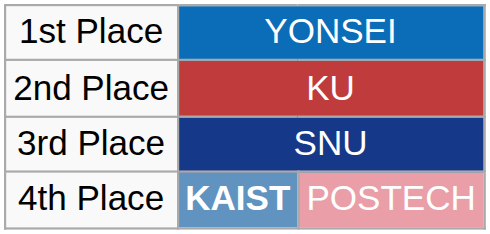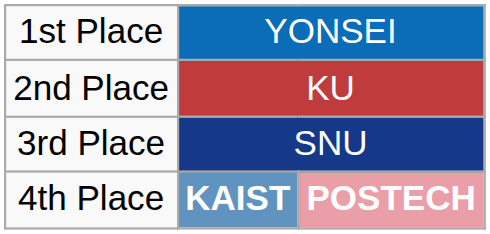(391, 198) normal -> (391, 198) bold
